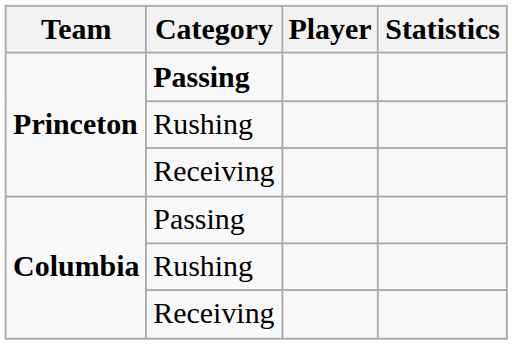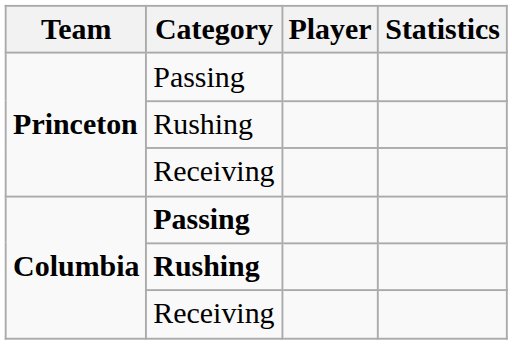(202, 76) bold -> (199, 76) normal
(199, 218) normal -> (202, 218) bold
(203, 266) normal -> (206, 266) bold
